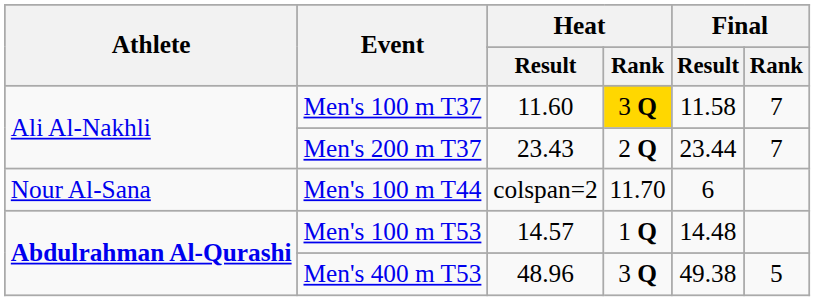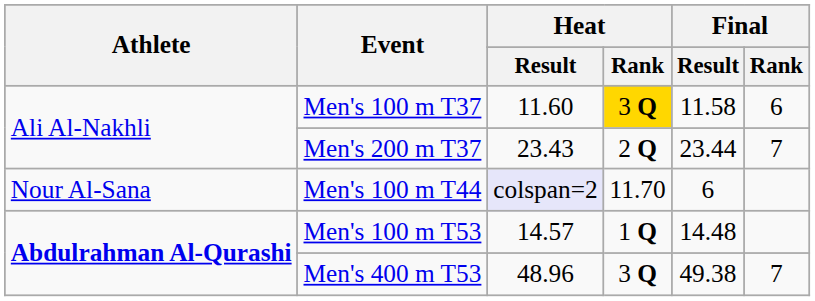(776, 106) 7 -> (776, 106) 6
(545, 190) no background -> (545, 190) lavender background
(776, 273) 5 -> (776, 273) 7
